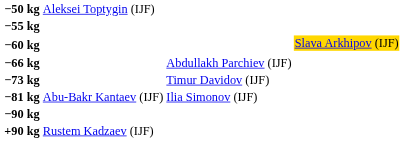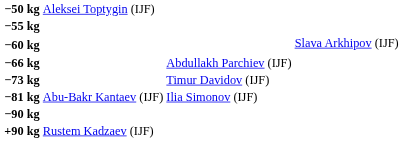(347, 43) gold background -> (347, 43) no background
